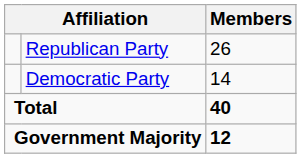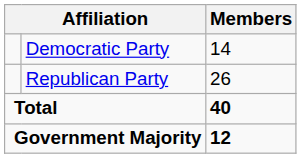rows swapped: (97, 49) <-> (97, 78)
